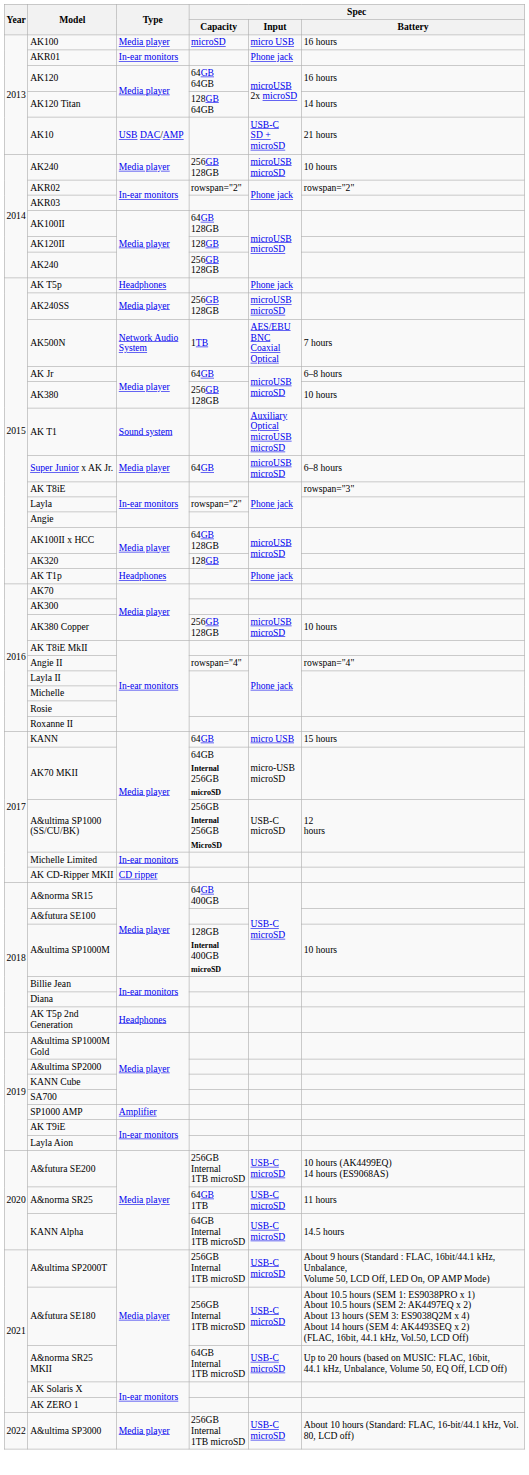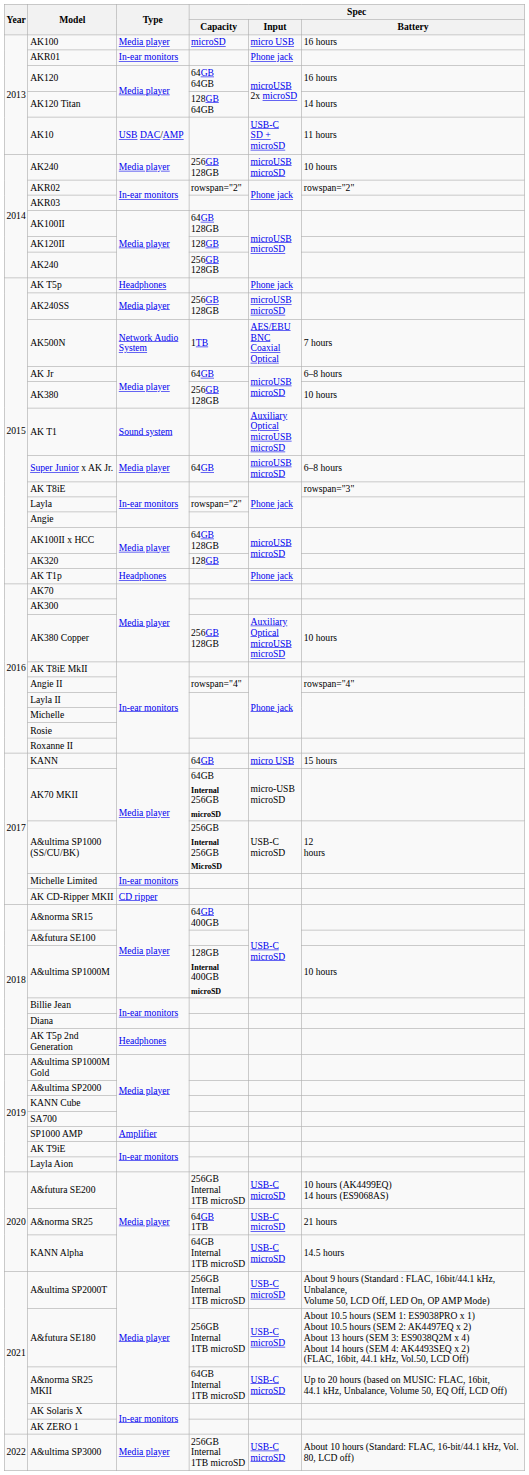(320, 135) 21 hours -> (320, 135) 11 hours
(271, 627) microUSB microSD -> (271, 638) Auxiliary Optical microUSB microSD
(320, 1200) 11 hours -> (320, 1221) 21 hours
